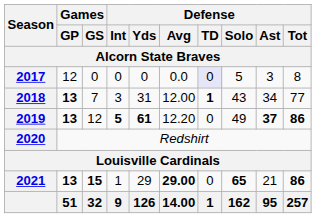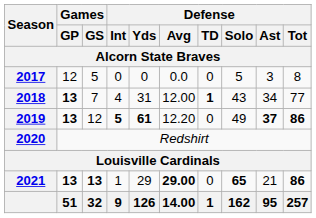(95, 77) 0 -> (95, 77) 5
(210, 77) lavender background -> (210, 77) no background
(118, 98) 3 -> (118, 98) 4
(95, 181) 15 -> (95, 181) 13
